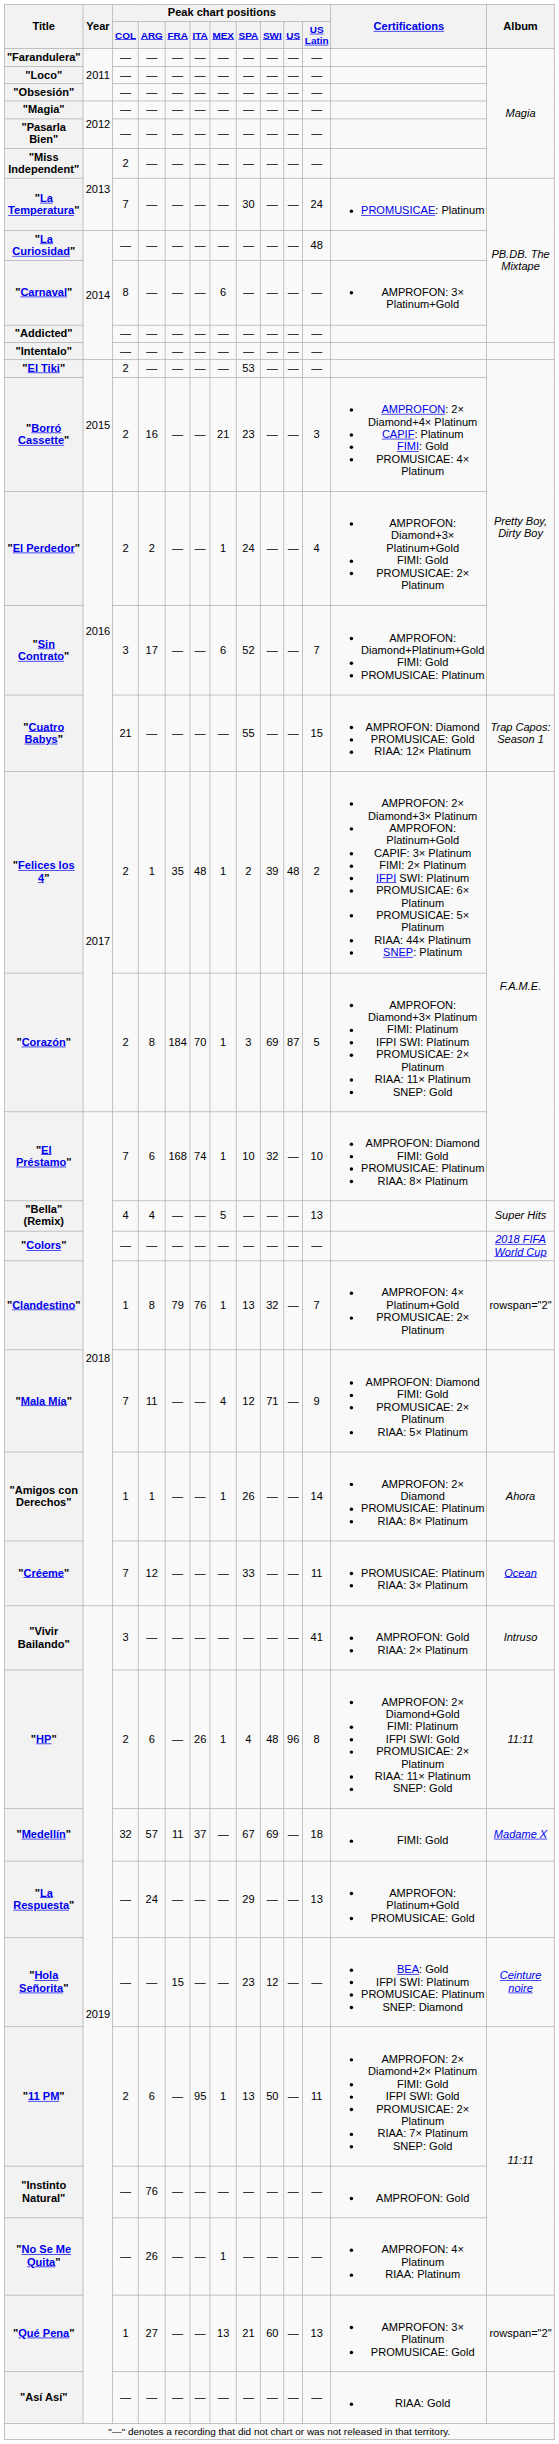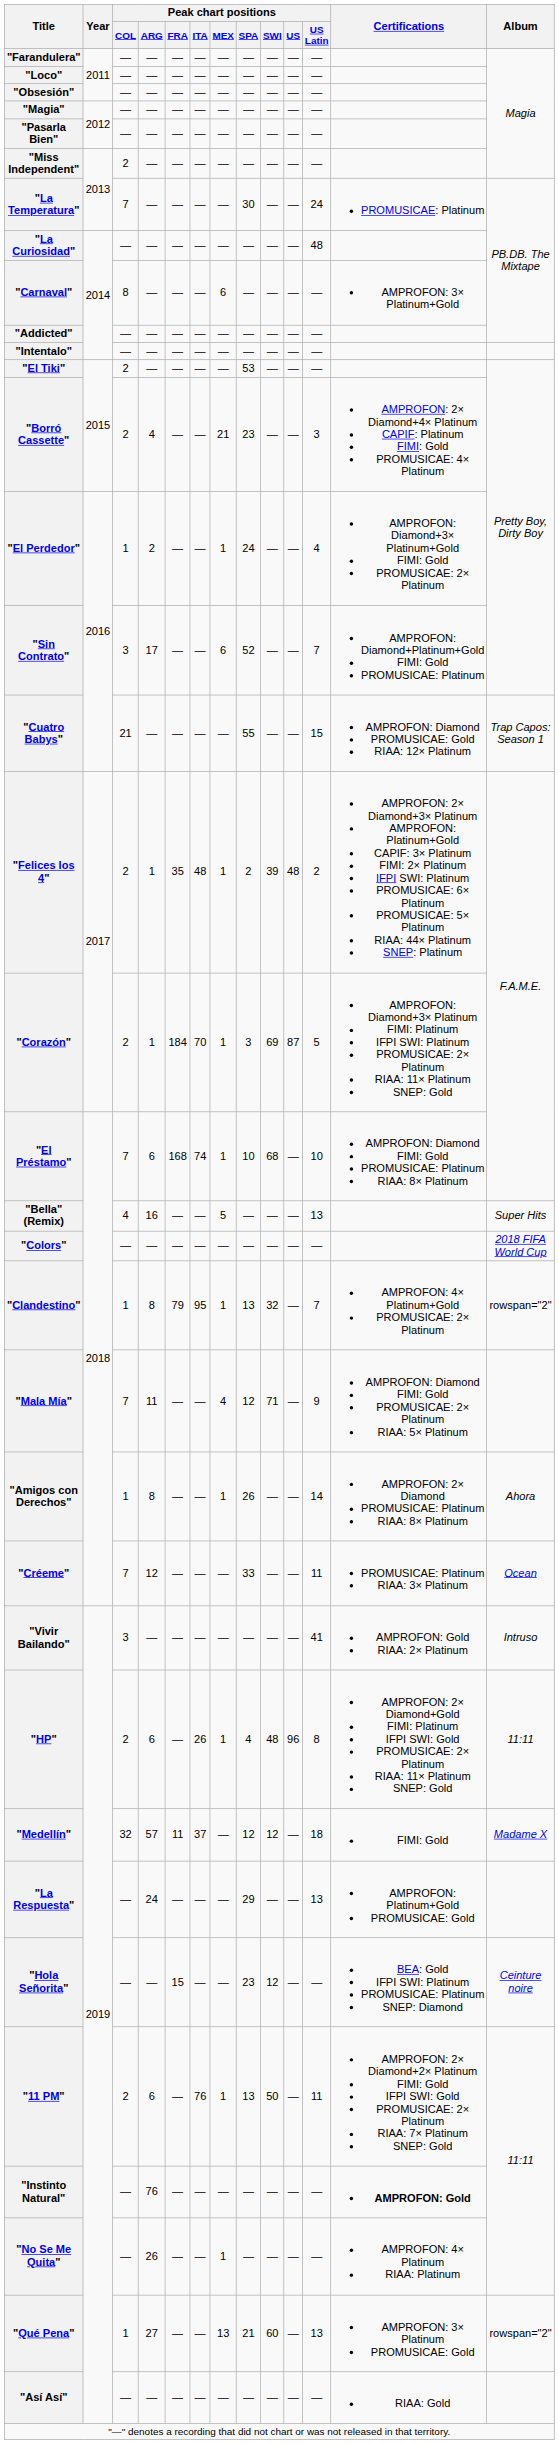(152, 434) 16 -> (152, 434) 4
(126, 548) 2 -> (126, 548) 1
(152, 1042) 8 -> (152, 1042) 1
(272, 1156) 32 -> (272, 1156) 68
(152, 1216) 4 -> (152, 1216) 16
(200, 1305) 76 -> (200, 1305) 95
(152, 1496) 1 -> (152, 1496) 8
(248, 1835) 67 -> (248, 1835) 12
(272, 1835) 69 -> (272, 1835) 12
(200, 2096) 95 -> (200, 2096) 76
(409, 2198) normal -> (409, 2198) bold
